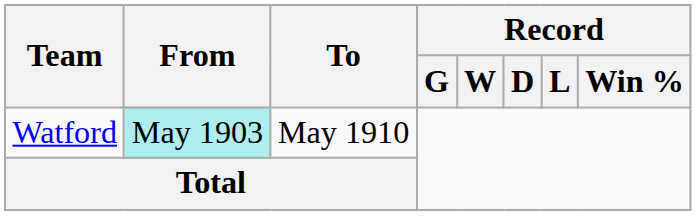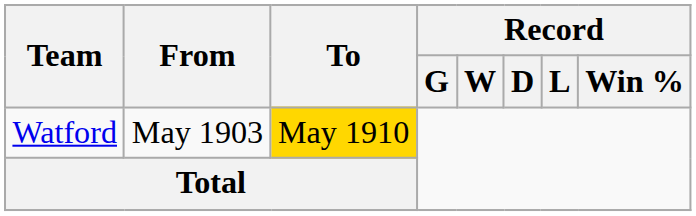(197, 132) paleturquoise background -> (197, 132) no background
(344, 132) no background -> (344, 132) gold background
